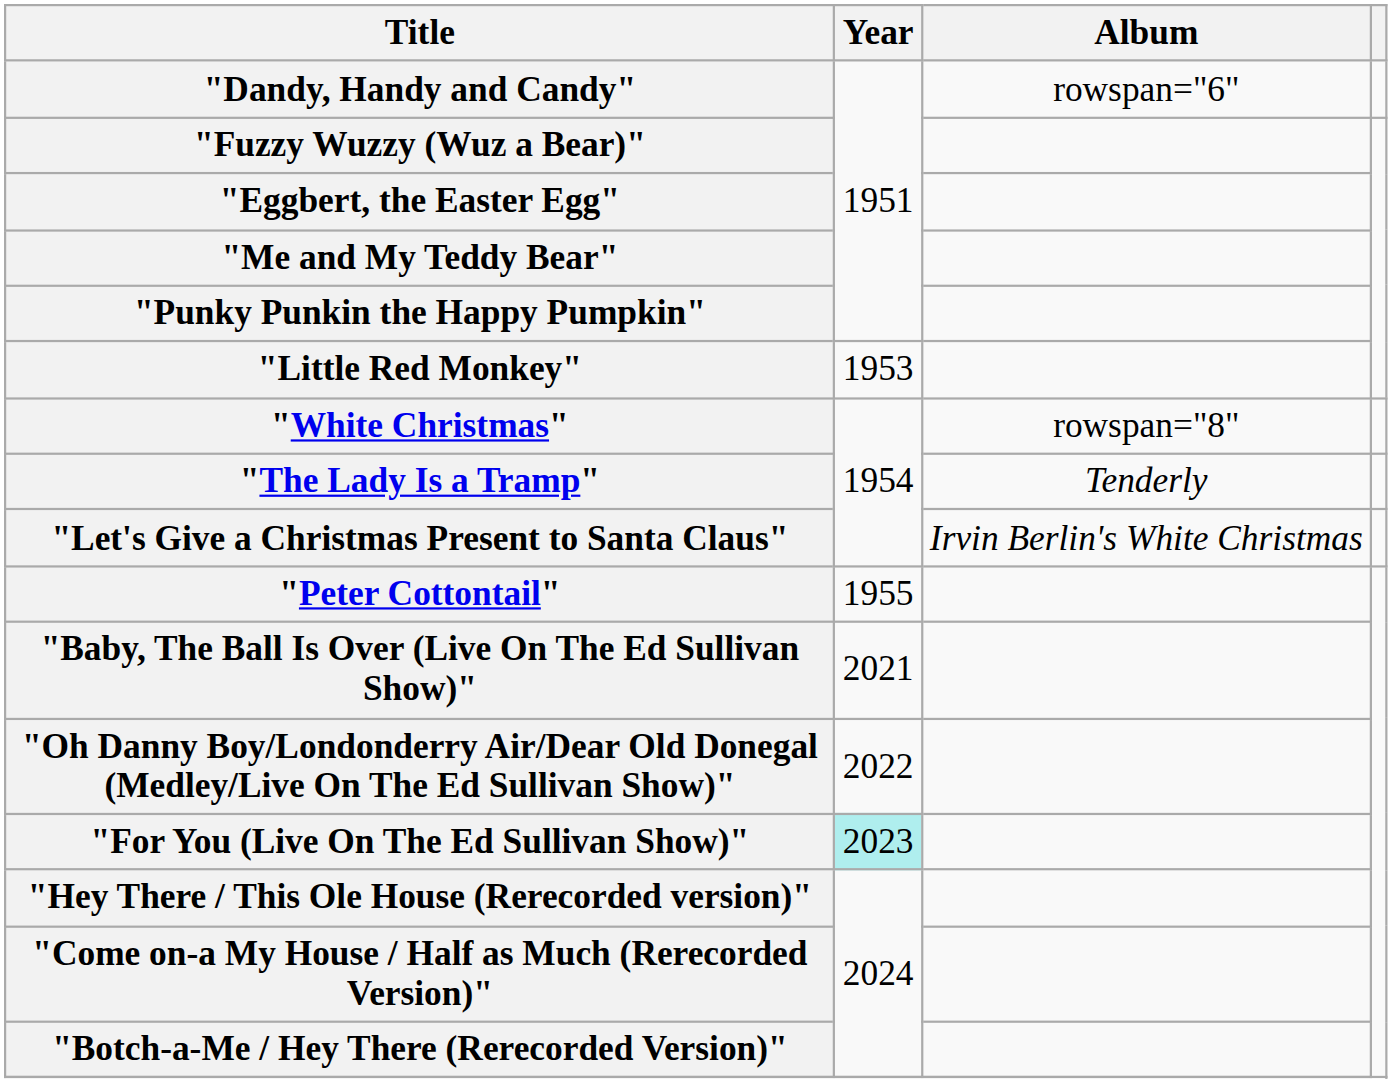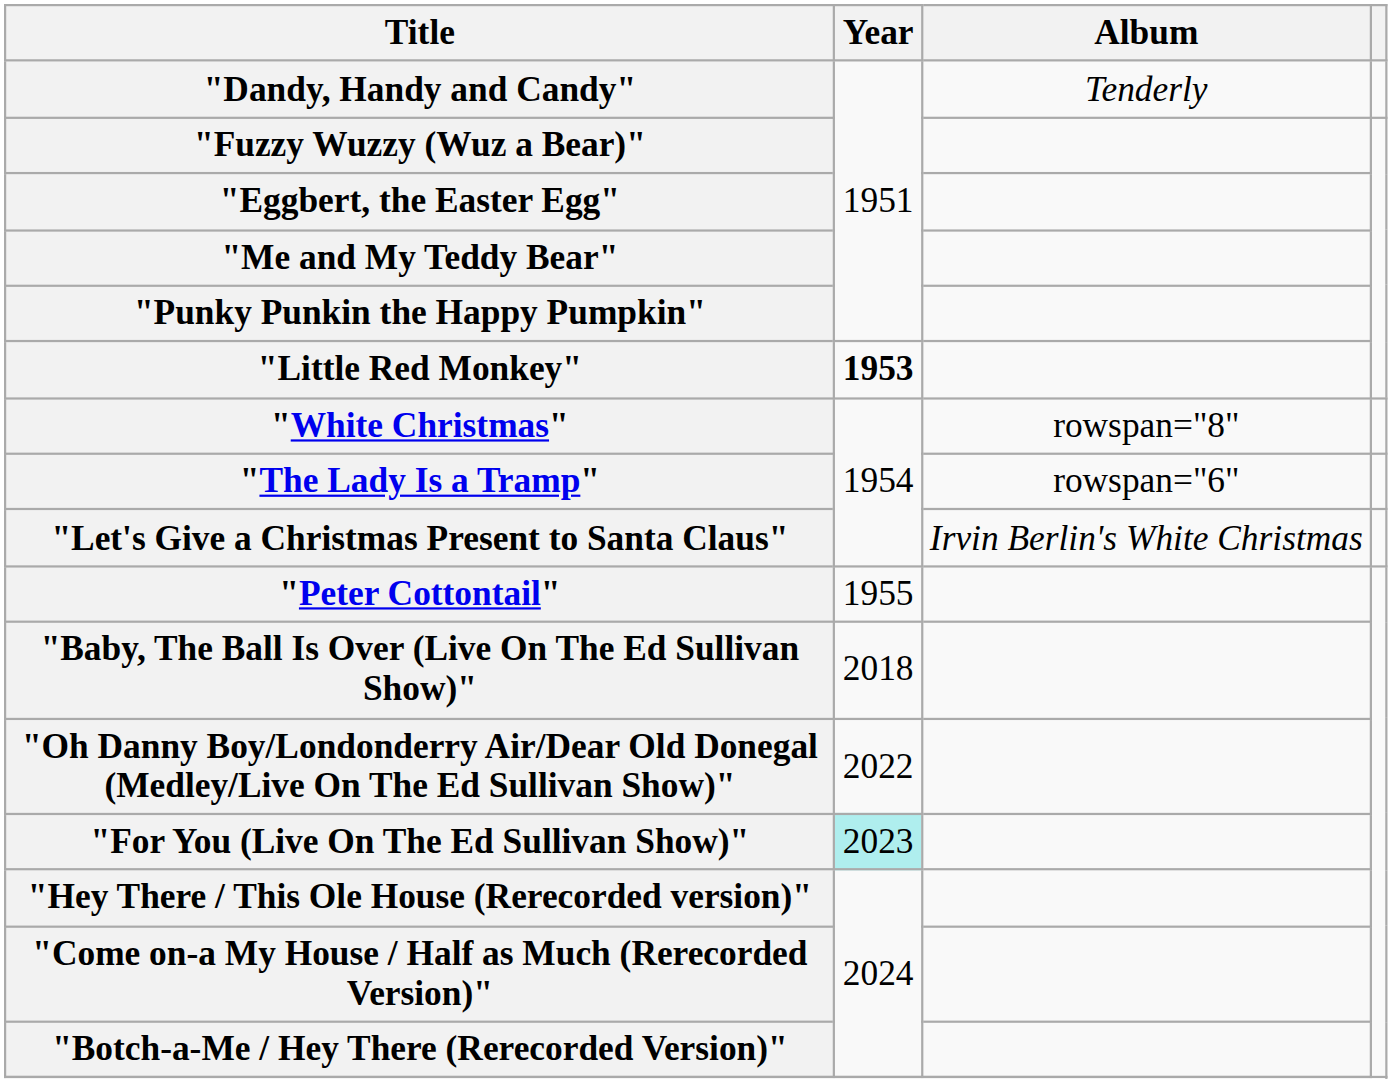(1146, 88) rowspan="6" -> (1146, 88) Tenderly
(878, 369) normal -> (878, 369) bold
(1146, 481) Tenderly -> (1146, 481) rowspan="6"
(878, 669) 2021 -> (878, 669) 2018
